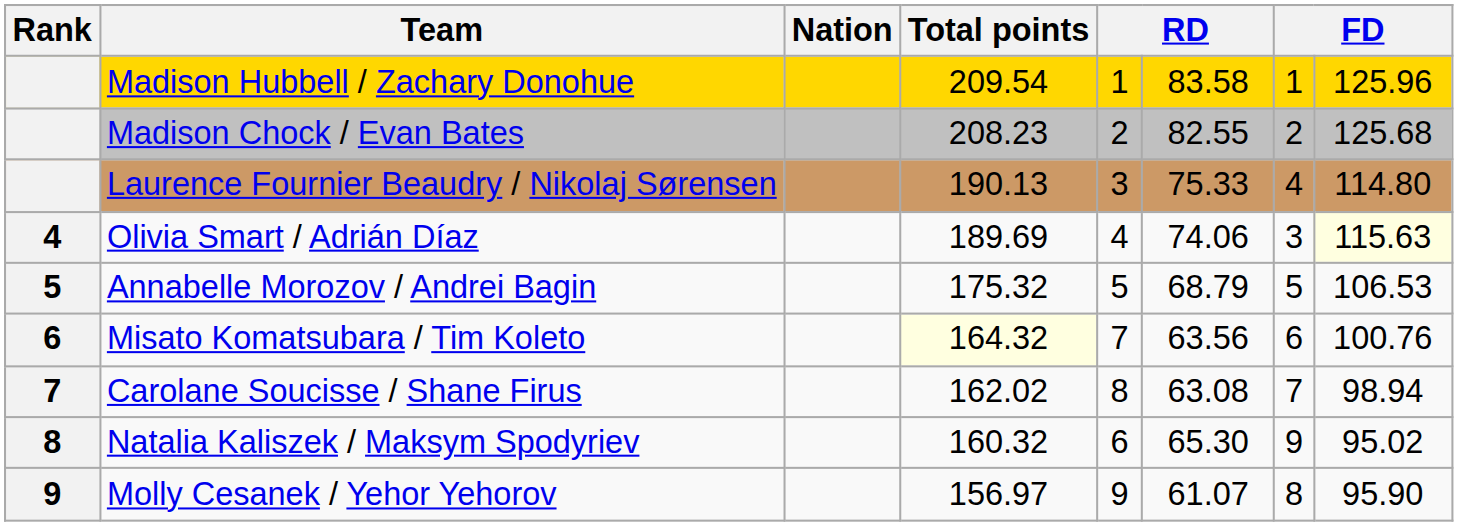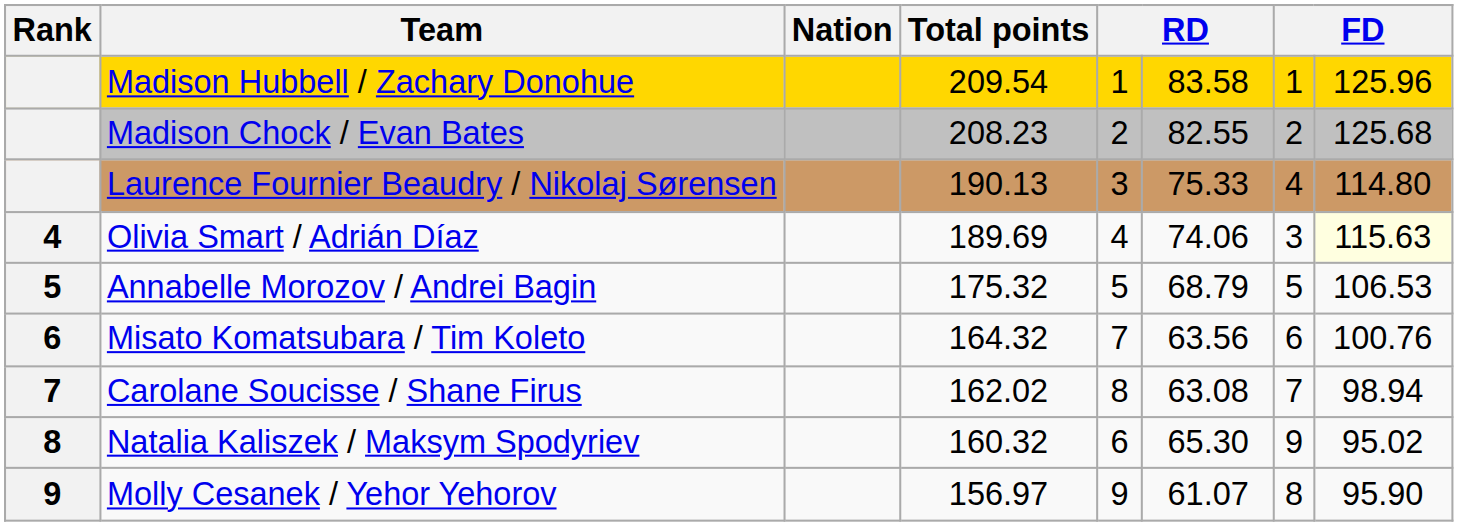(999, 339) lightyellow background -> (999, 339) no background
